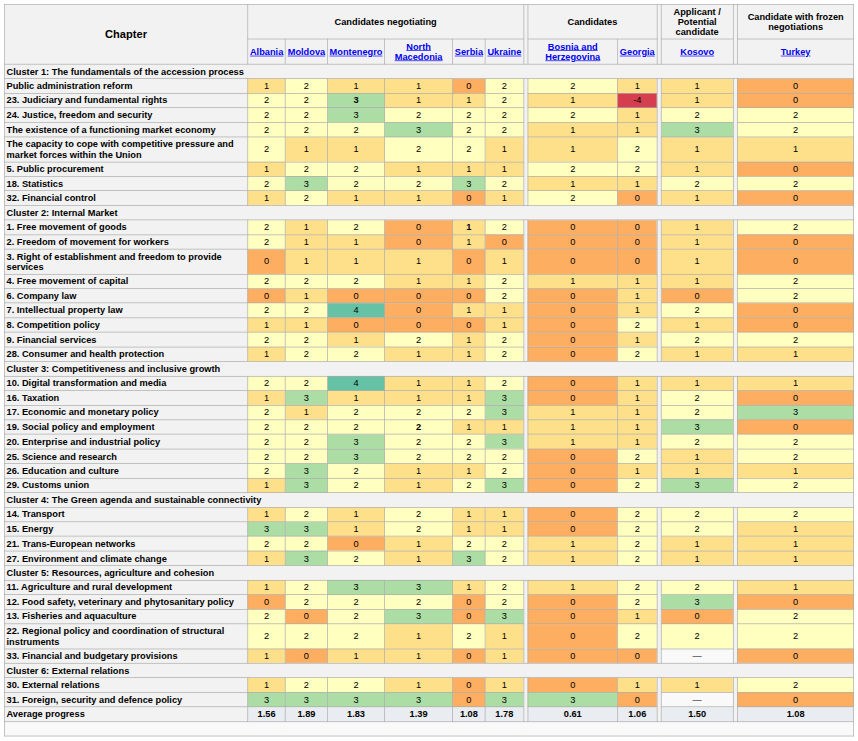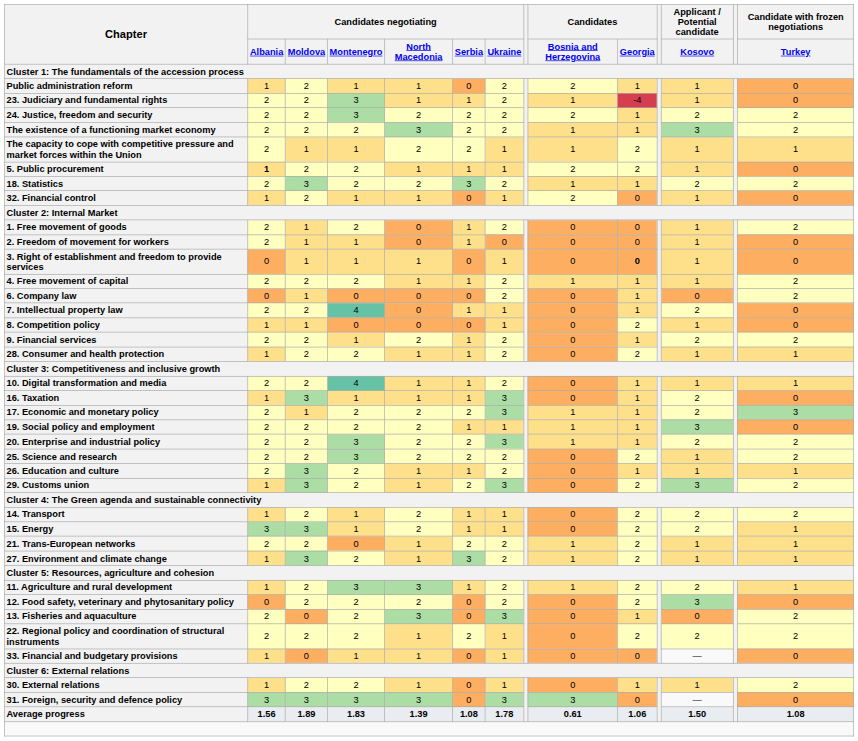(356, 100) bold -> (356, 100) normal
(267, 169) normal -> (267, 169) bold
(469, 227) bold -> (469, 227) normal
(637, 261) normal -> (637, 261) bold
(419, 427) bold -> (419, 427) normal
